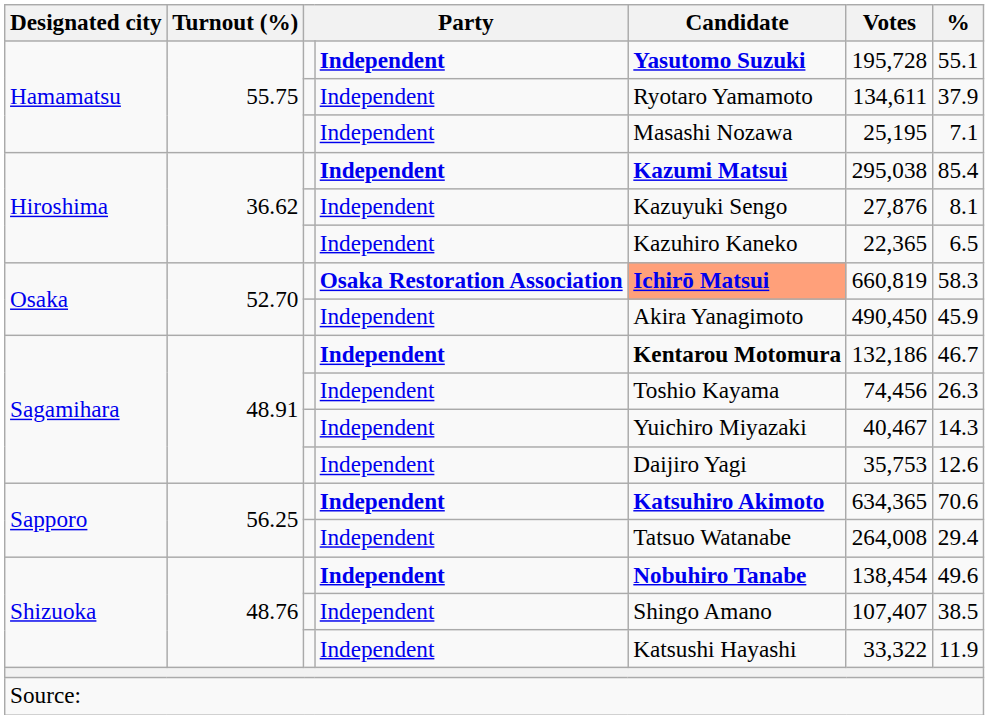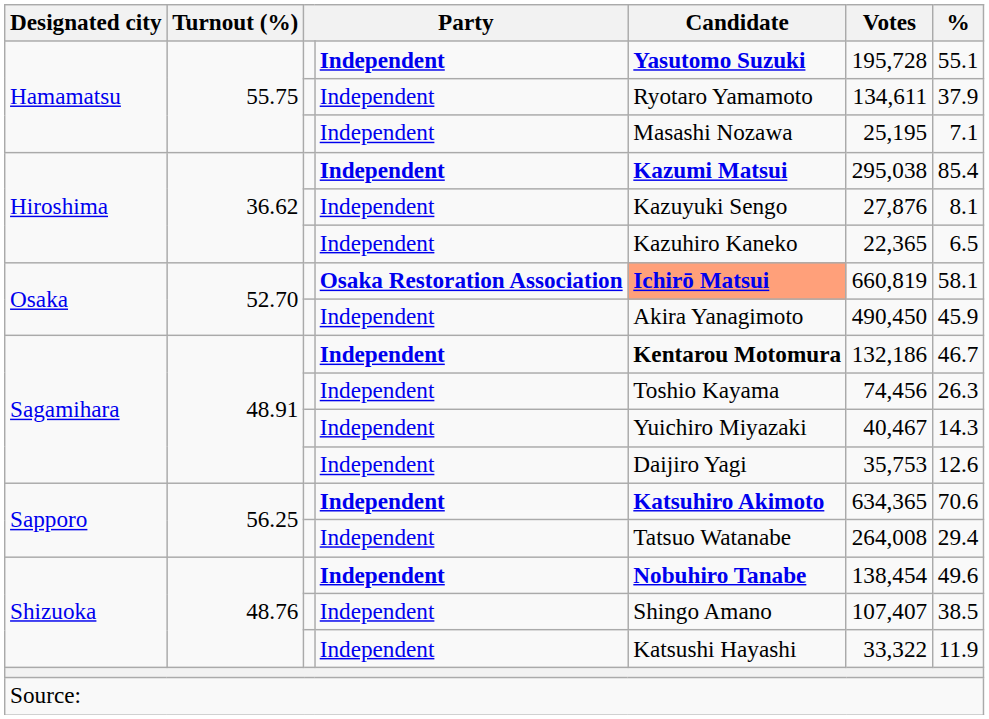(958, 280) 58.3 -> (958, 280) 58.1
